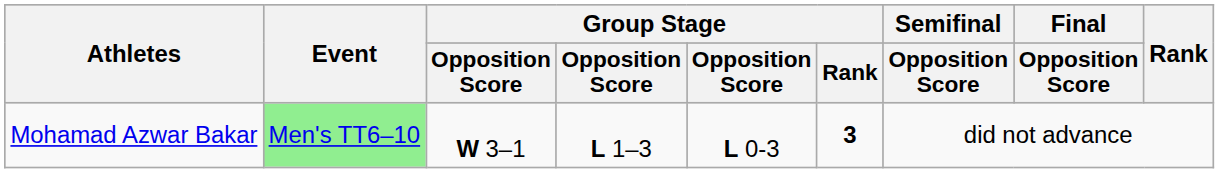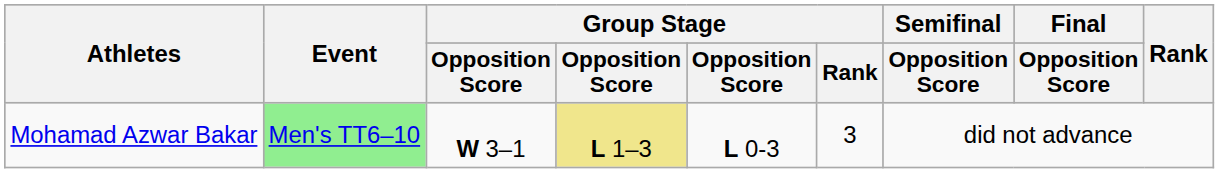(621, 149) no background -> (621, 149) khaki background
(850, 136) bold -> (850, 136) normal
